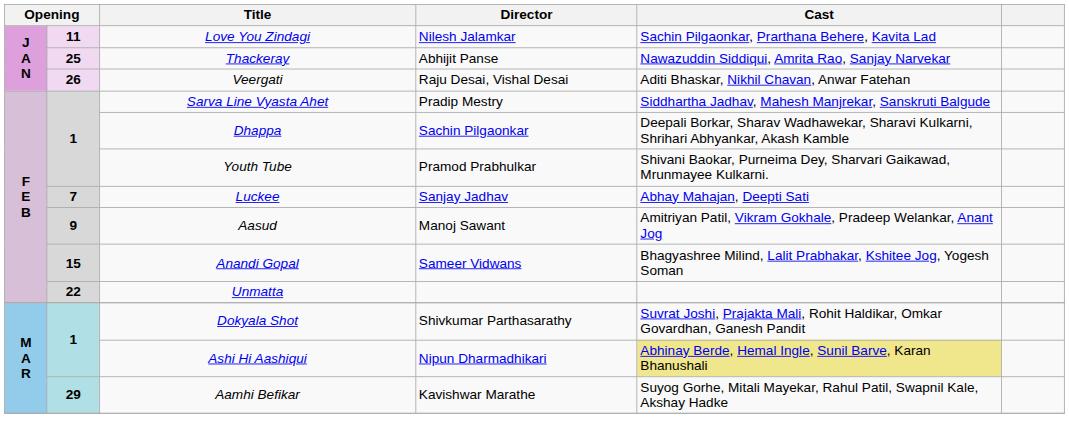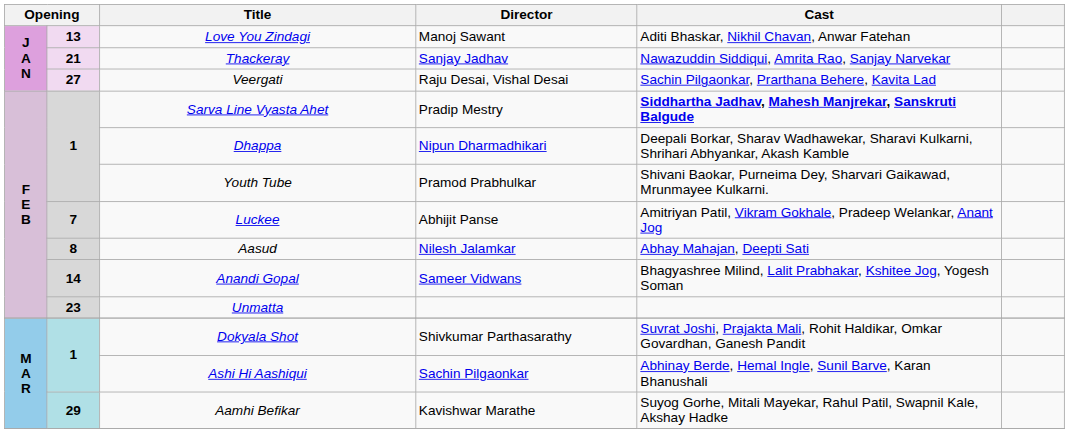(73, 36) 11 -> (73, 36) 13
(467, 36) Nilesh Jalamkar -> (462, 36) Manoj Sawant
(788, 36) Sachin Pilgaonkar, Prarthana Behere, Kavita Lad -> (775, 36) Aditi Bhaskar, Nikhil Chavan, Anwar Fatehan
(73, 58) 25 -> (73, 58) 21
(459, 58) Abhijit Panse -> (463, 58) Sanjay Jadhav
(73, 79) 26 -> (73, 79) 27
(775, 79) Aditi Bhaskar, Nikhil Chavan, Anwar Fatehan -> (788, 79) Sachin Pilgaonkar, Prarthana Behere, Kavita Lad
(815, 101) normal -> (798, 109) bold
(474, 130) Sachin Pilgaonkar -> (483, 146) Nipun Dharmadhikari
(463, 196) Sanjay Jadhav -> (459, 219) Abhijit Panse
(725, 196) Abhay Mahajan, Deepti Sati -> (817, 219) Amitriyan Patil, Vikram Gokhale, Pradeep Welankar, Anant Jog
(73, 226) 9 -> (73, 249) 8
(462, 226) Manoj Sawant -> (467, 249) Nilesh Jalamkar
(817, 226) Amitriyan Patil, Vikram Gokhale, Pradeep Welankar, Anant Jog -> (725, 249) Abhay Mahajan, Deepti Sati
(73, 262) 15 -> (73, 278) 14
(73, 292) 22 -> (73, 307) 23
(483, 358) Nipun Dharmadhikari -> (474, 373) Sachin Pilgaonkar
(786, 358) khaki background -> (786, 373) no background
